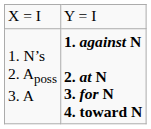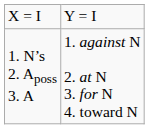(103, 76) bold -> (102, 76) normal
